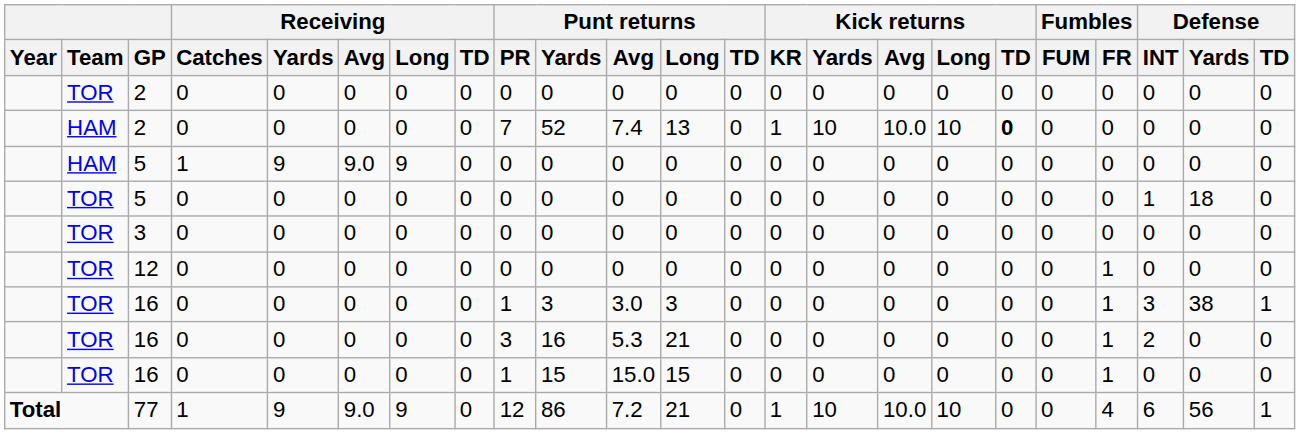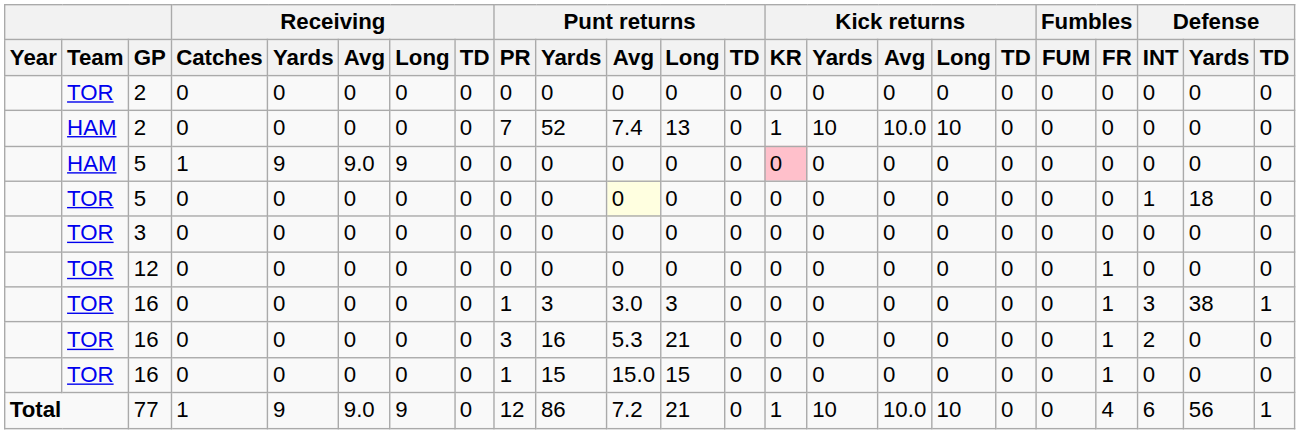(1007, 127) bold -> (1007, 127) normal
(776, 163) no background -> (776, 163) pink background
(618, 198) no background -> (618, 198) lightyellow background
